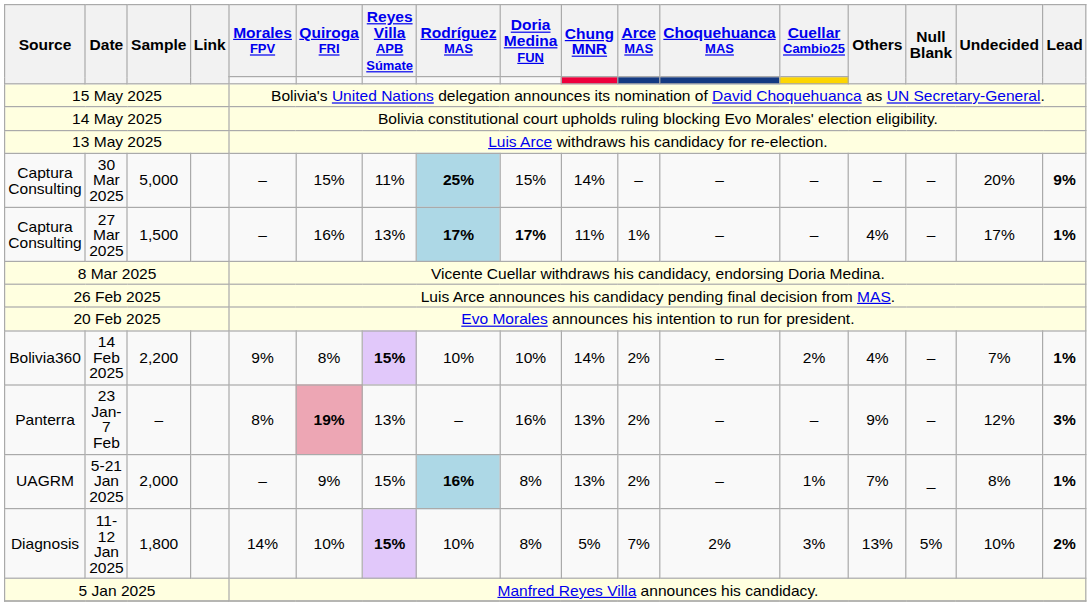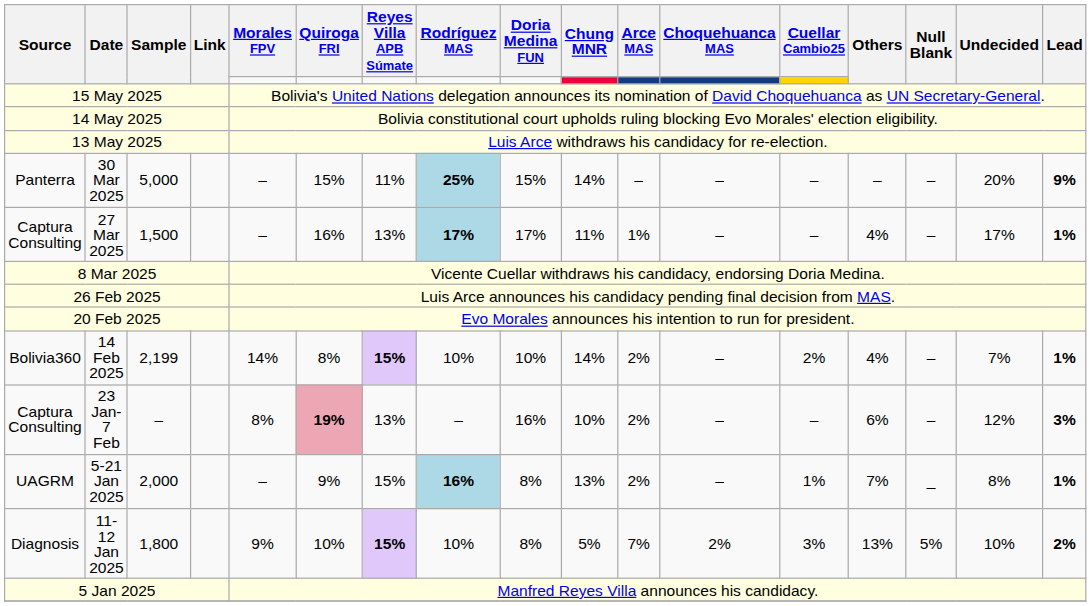(45, 180) Captura Consulting -> (45, 180) Panterra
(531, 234) bold -> (531, 234) normal
(159, 358) 2,200 -> (159, 358) 2,199
(263, 358) 9% -> (263, 358) 14%
(45, 420) Panterra -> (45, 420) Captura Consulting
(589, 420) 13% -> (589, 420) 10%
(877, 420) 9% -> (877, 420) 6%
(263, 543) 14% -> (263, 543) 9%
